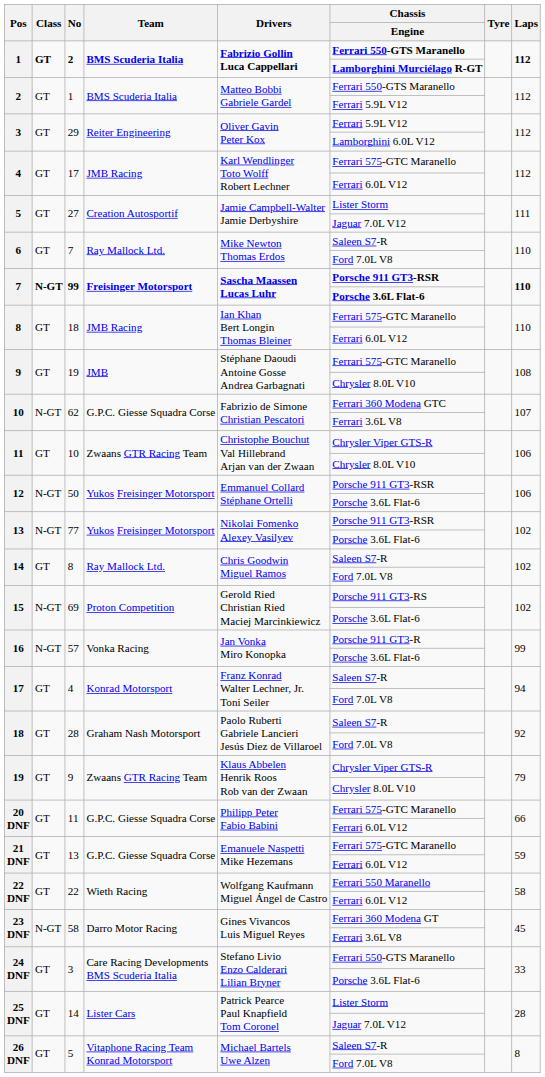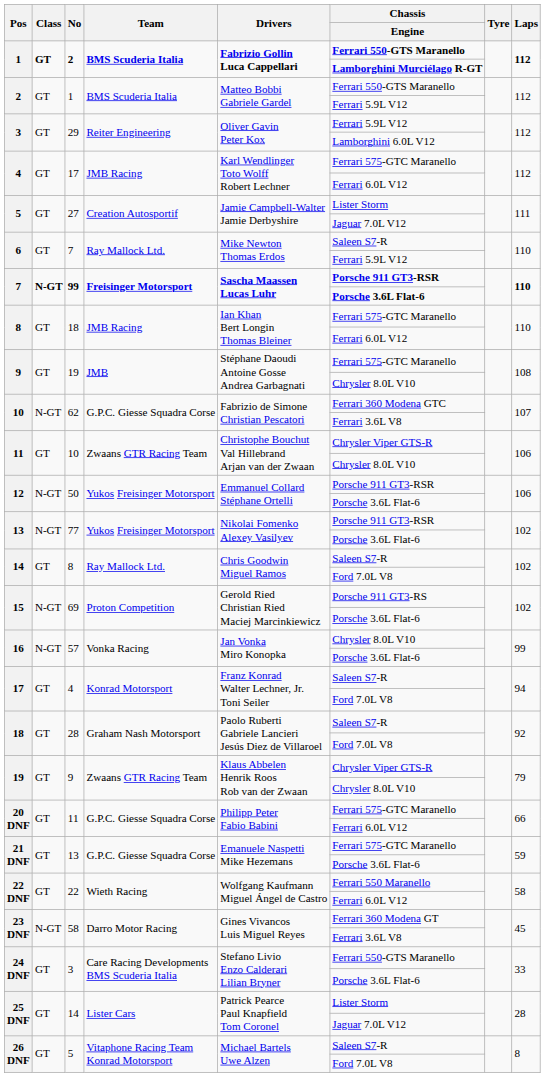(362, 259) Ford 7.0L V8 -> (370, 259) Ferrari 5.9L V12
(376, 639) Porsche 911 GT3-R -> (374, 639) Chrysler 8.0L V10
(370, 864) Ferrari 6.0L V12 -> (376, 864) Porsche 3.6L Flat-6
